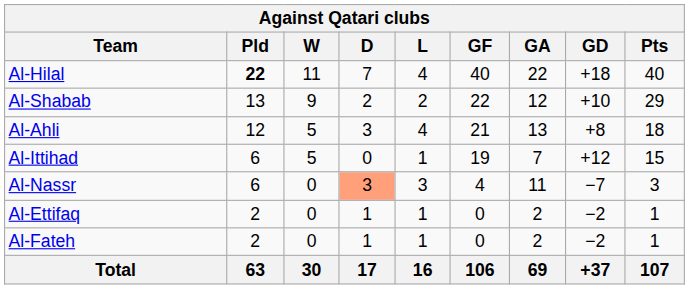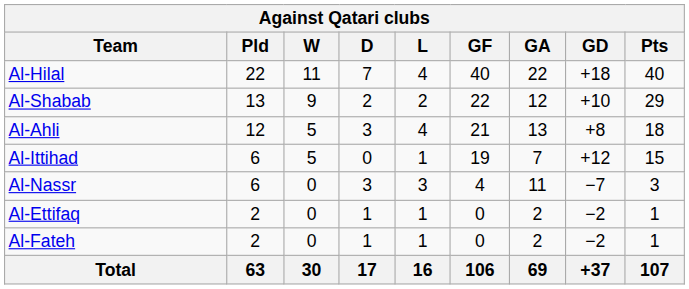(255, 74) bold -> (255, 74) normal
(367, 185) lightsalmon background -> (367, 185) no background
